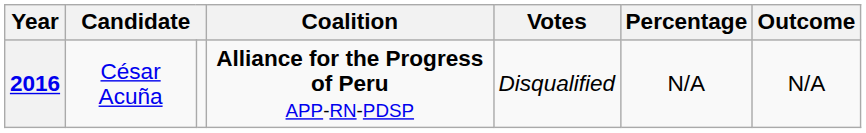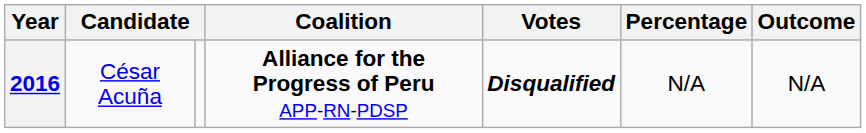(557, 83) normal -> (551, 83) bold
